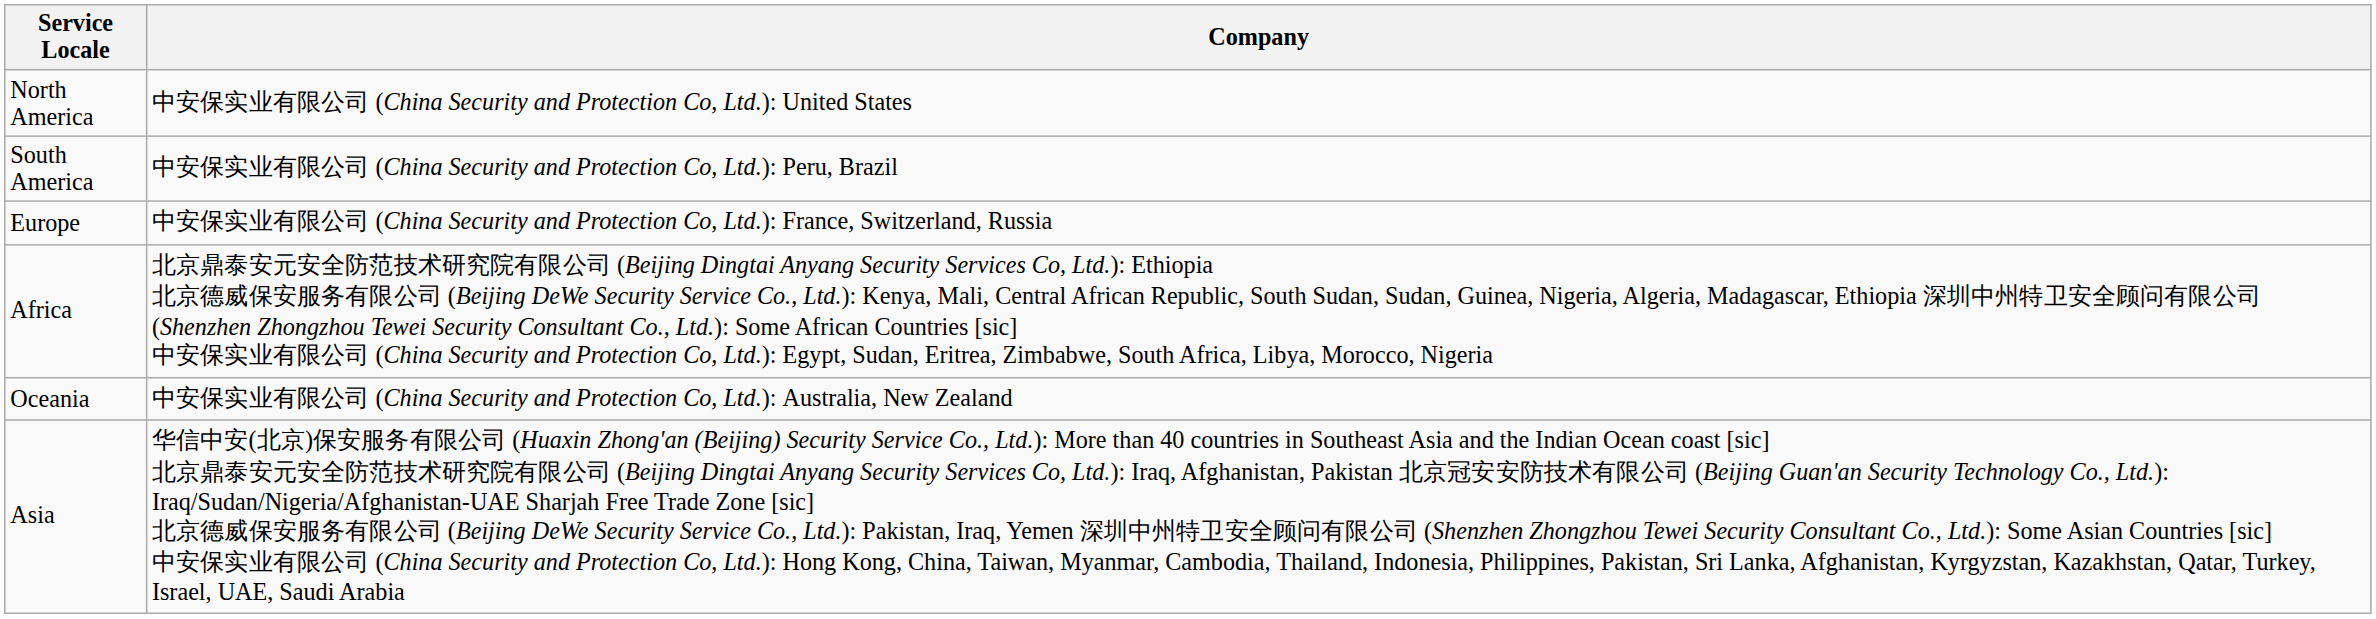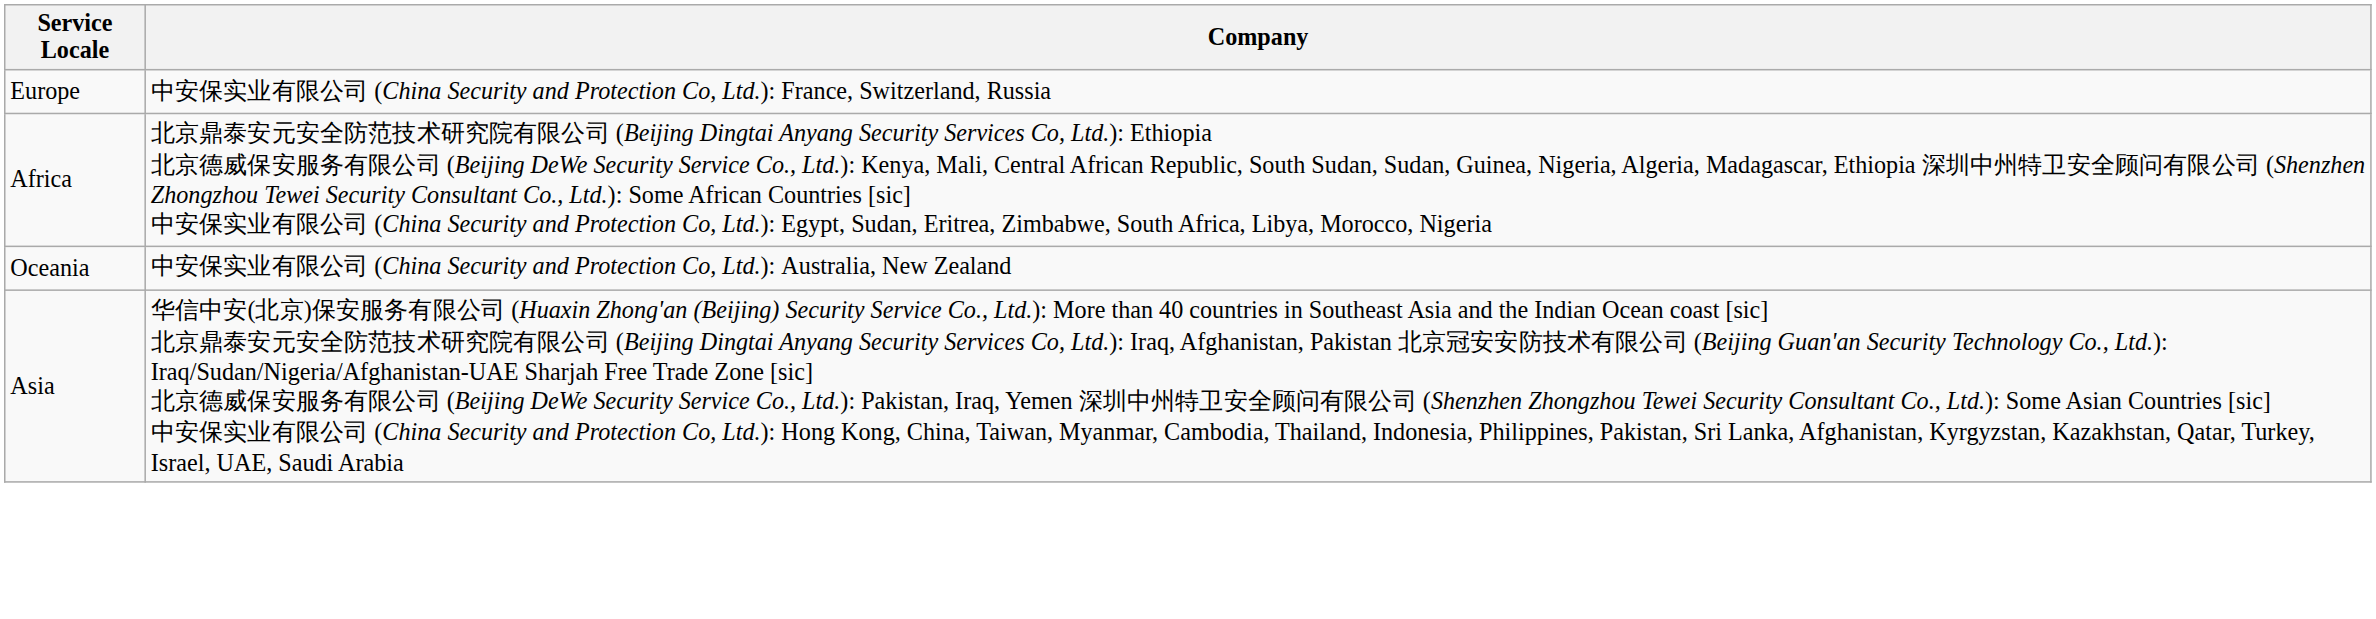- row: (52, 102)
- row: (52, 168)
